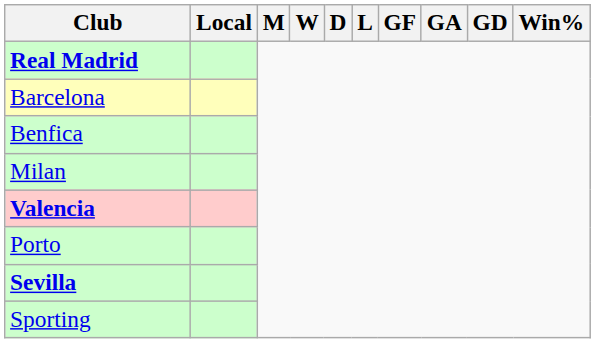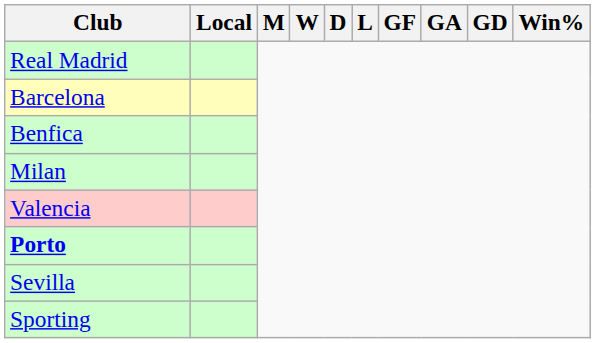(74, 60) bold -> (69, 60) normal
(53, 208) bold -> (50, 208) normal
(35, 245) normal -> (38, 245) bold
(43, 282) bold -> (43, 282) normal
